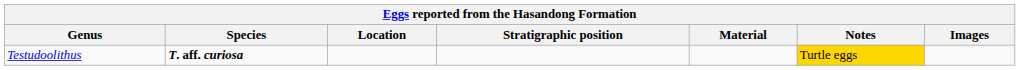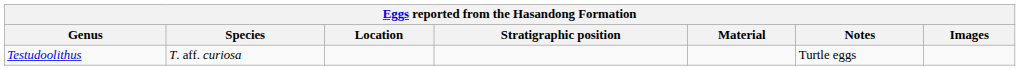(206, 55) bold -> (205, 55) normal
(829, 55) gold background -> (828, 55) no background
